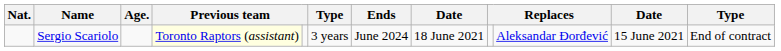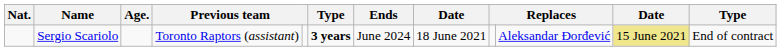(227, 35) lightyellow background -> (227, 35) no background
(330, 35) normal -> (331, 35) bold
(649, 35) no background -> (651, 35) khaki background
